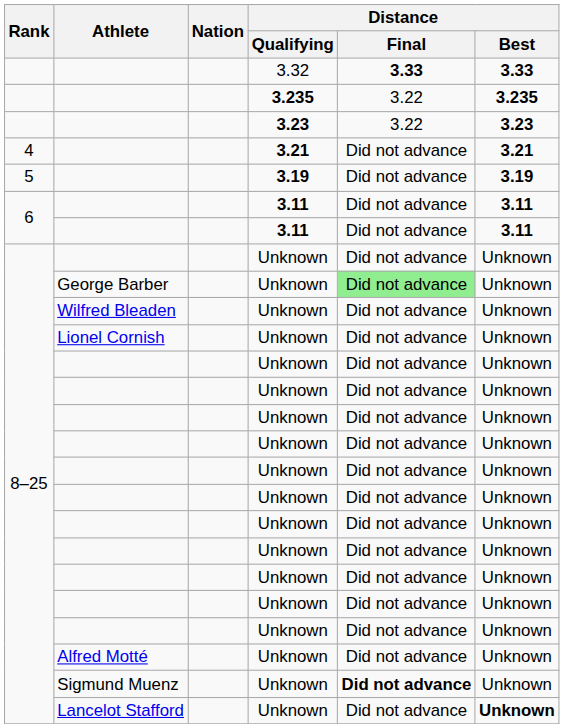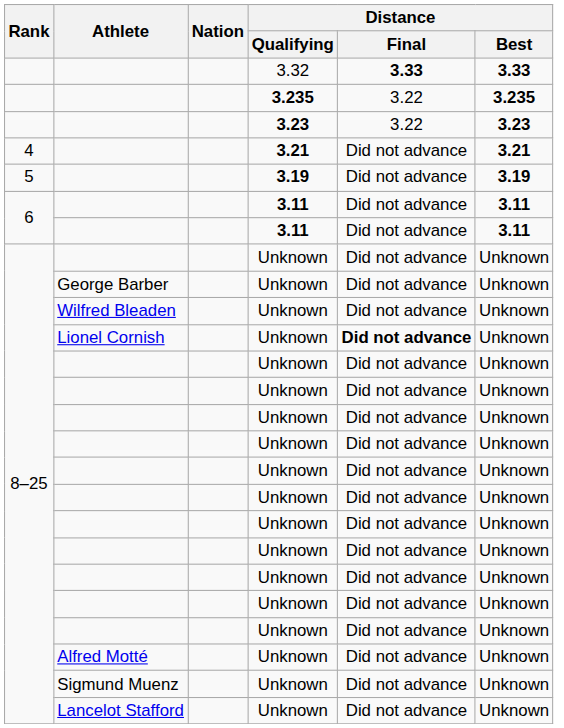(406, 284) lightgreen background -> (406, 284) no background
(406, 337) normal -> (406, 337) bold
(406, 683) bold -> (406, 683) normal
(517, 710) bold -> (514, 710) normal
